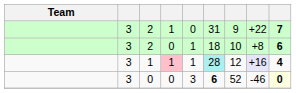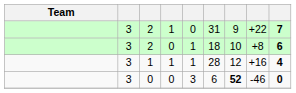(172, 63) pink background -> (172, 63) no background
(214, 63) paleturquoise background -> (214, 63) no background
(258, 63) lavender background -> (258, 63) no background
(214, 79) bold -> (214, 79) normal
(236, 79) normal -> (236, 79) bold
(280, 79) lightyellow background -> (280, 79) no background
